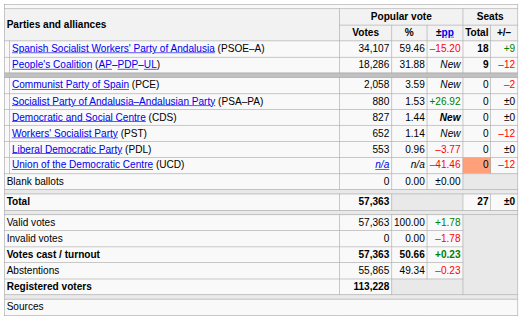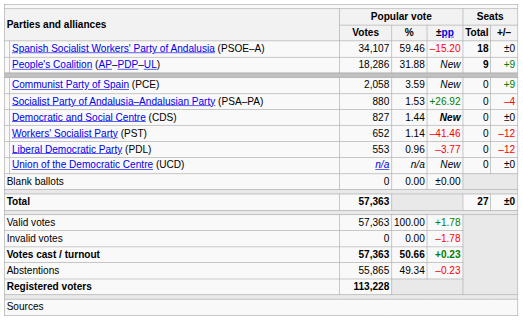(509, 49) +9 -> (510, 49) ±0
(507, 65) –12 -> (509, 65) +9
(510, 85) –2 -> (509, 85) +9
(510, 101) ±0 -> (510, 101) –4
(450, 133) New -> (445, 133) –41.46
(510, 149) ±0 -> (507, 149) –12
(445, 165) –41.46 -> (450, 165) New
(486, 165) lightsalmon background -> (486, 165) no background
(507, 165) –12 -> (510, 165) ±0
